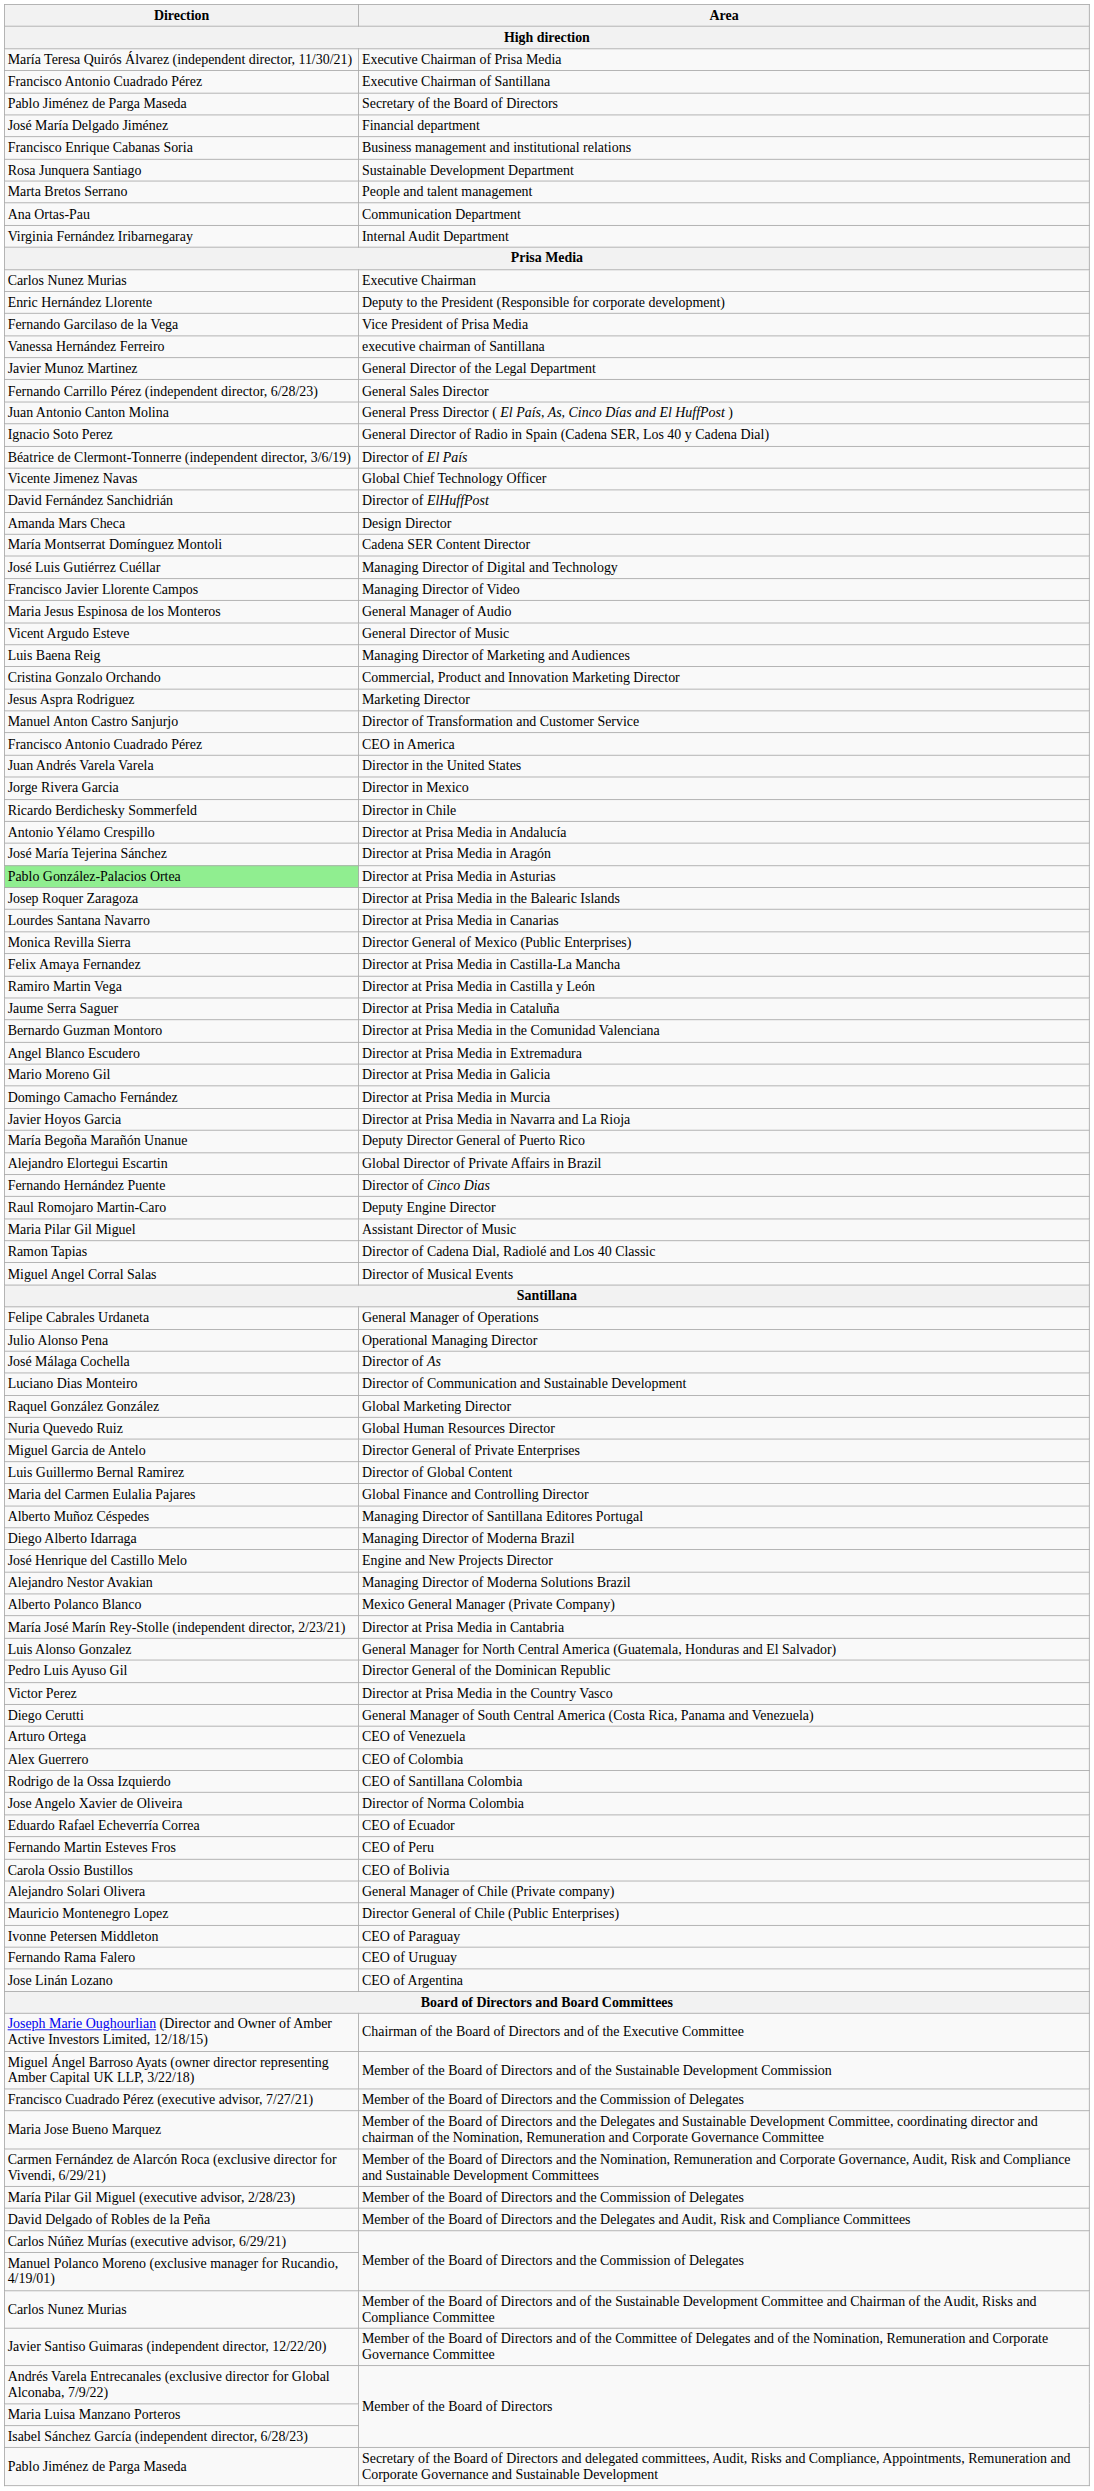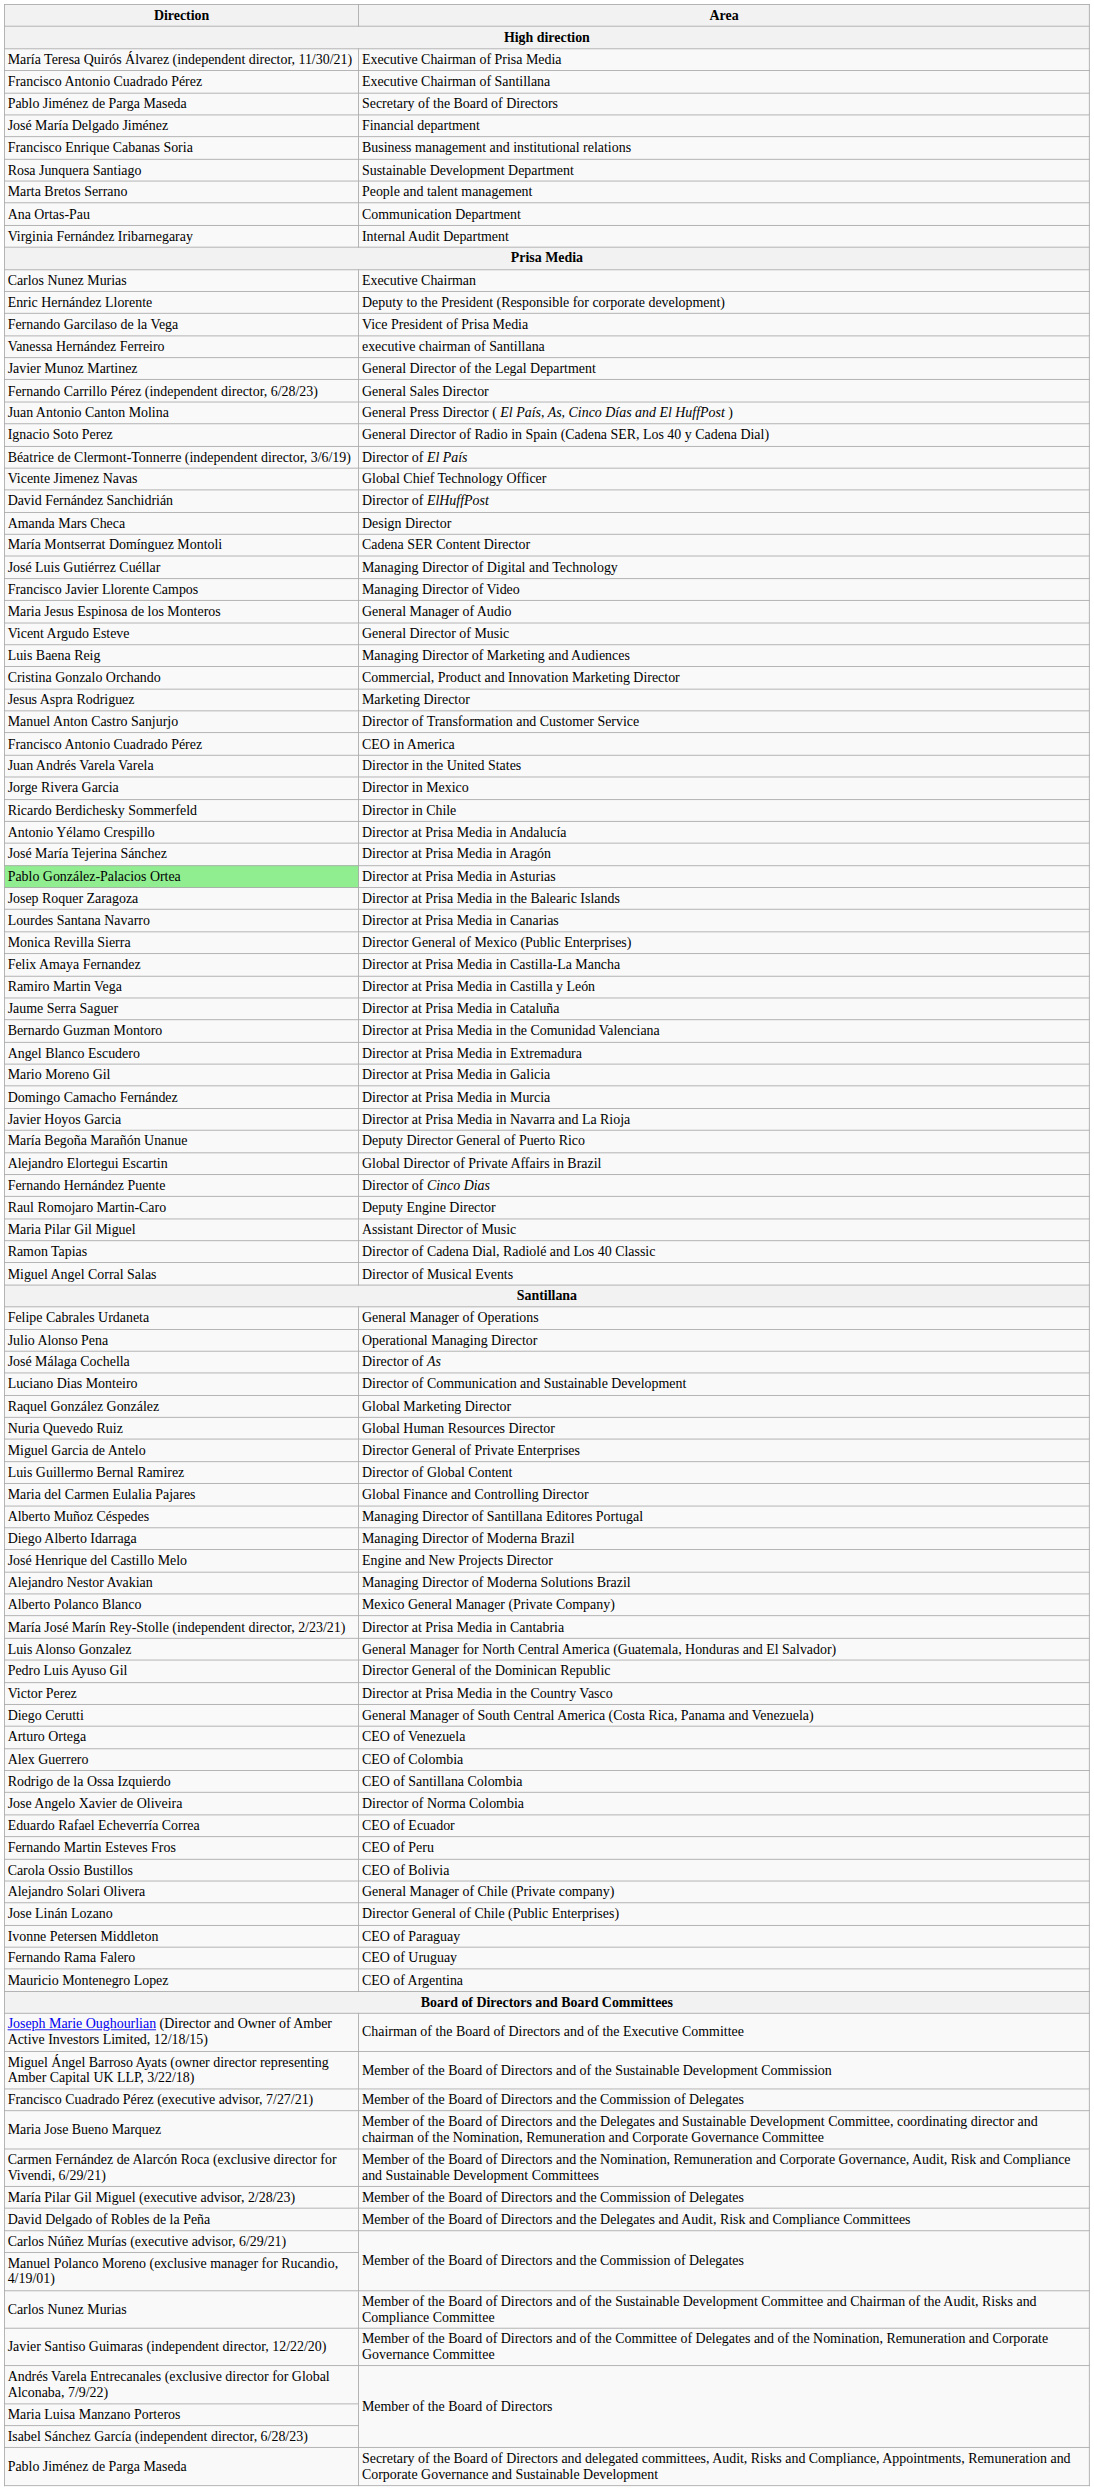(88, 1914) Mauricio Montenegro Lopez -> (60, 1914) Jose Linán Lozano
(60, 1980) Jose Linán Lozano -> (88, 1980) Mauricio Montenegro Lopez
